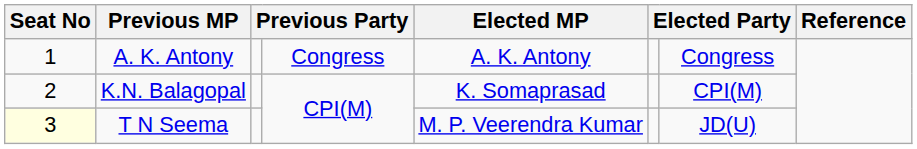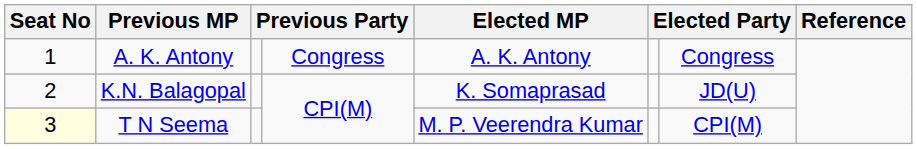(728, 90) CPI(M) -> (728, 90) JD(U)
(728, 125) JD(U) -> (728, 125) CPI(M)
